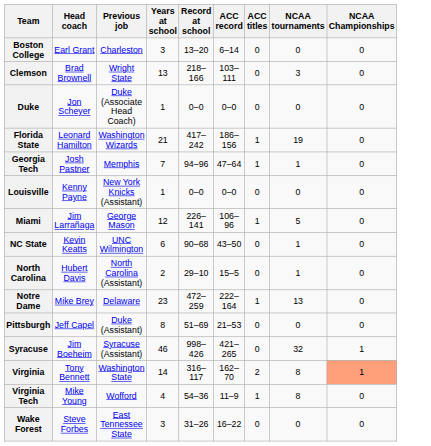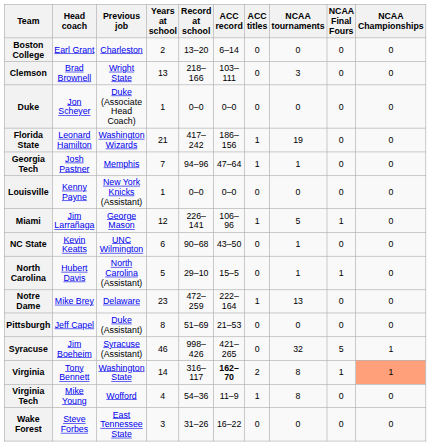+ column: (341, 21)
(163, 50) 3 -> (163, 50) 2
(163, 273) 2 -> (163, 273) 5
(229, 373) normal -> (229, 373) bold
